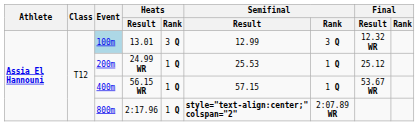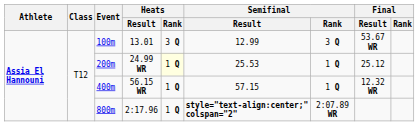(106, 42) lightblue background -> (106, 42) no background
(373, 42) 12.32 WR -> (373, 42) 53.67 WR
(172, 64) no background -> (172, 64) lightyellow background
(373, 87) 53.67 WR -> (373, 87) 12.32 WR
